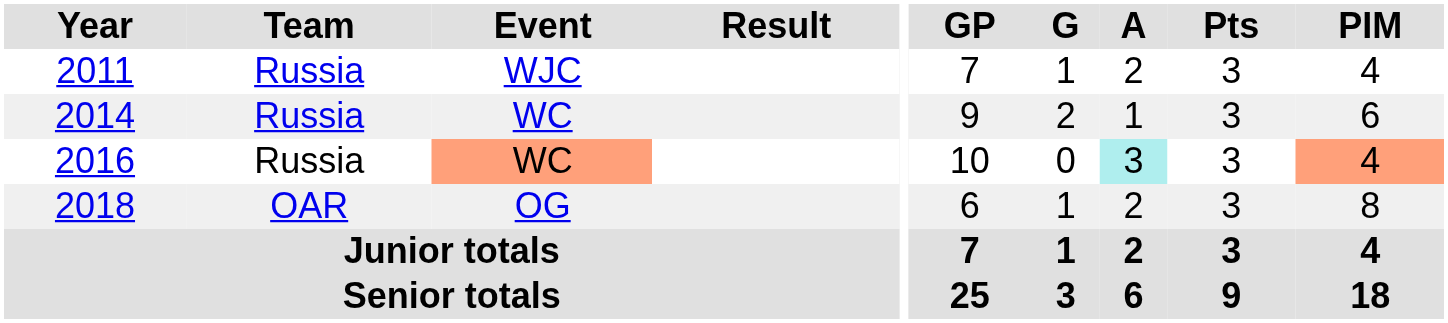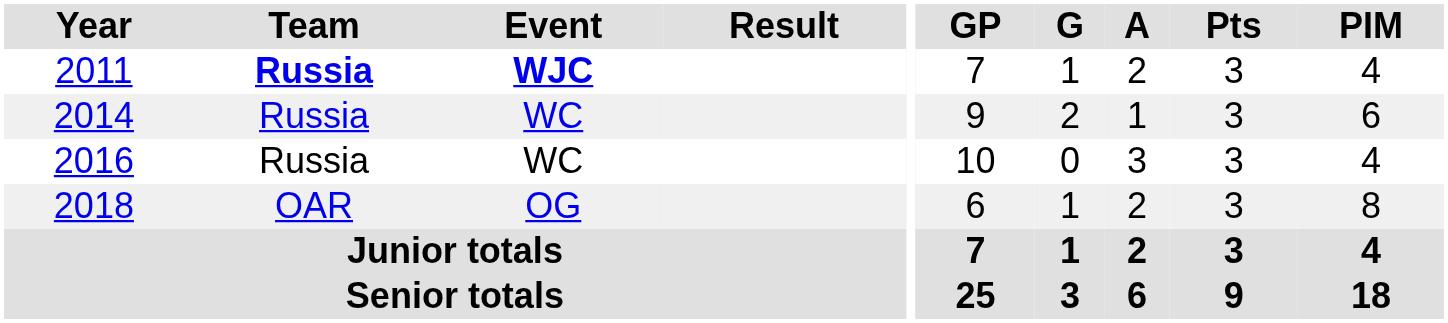(309, 70) normal -> (314, 70) bold
(543, 70) normal -> (553, 70) bold
(543, 160) lightsalmon background -> (553, 160) no background
(1133, 160) paleturquoise background -> (1137, 160) no background
(1370, 160) lightsalmon background -> (1371, 160) no background
